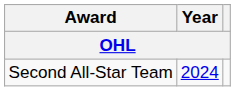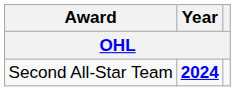(200, 72) normal -> (200, 72) bold
